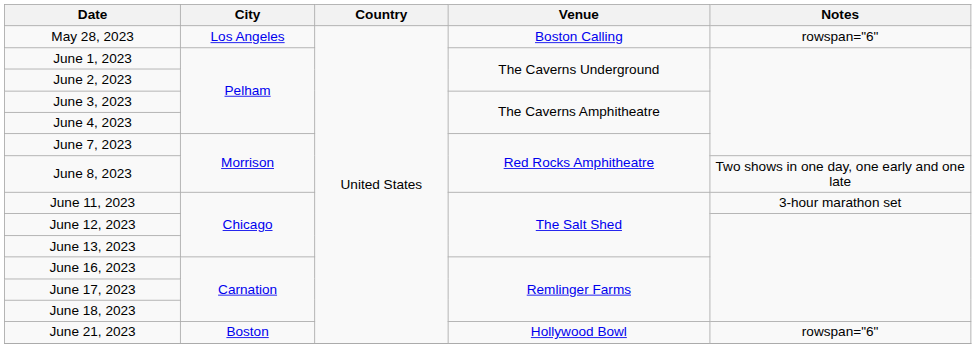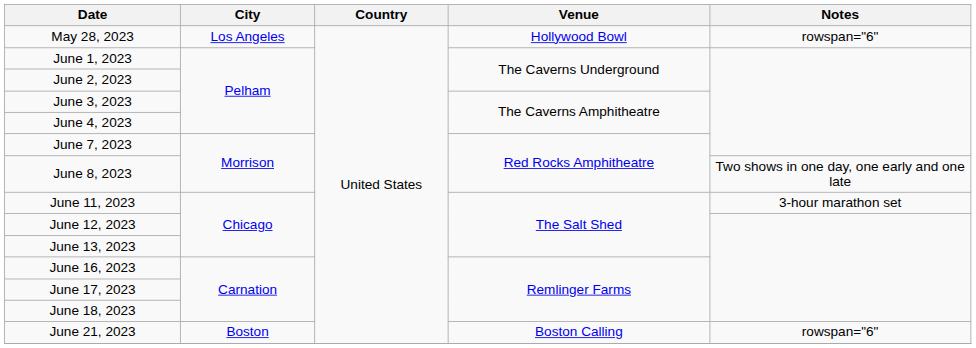(579, 36) Boston Calling -> (579, 36) Hollywood Bowl
(579, 332) Hollywood Bowl -> (579, 332) Boston Calling
